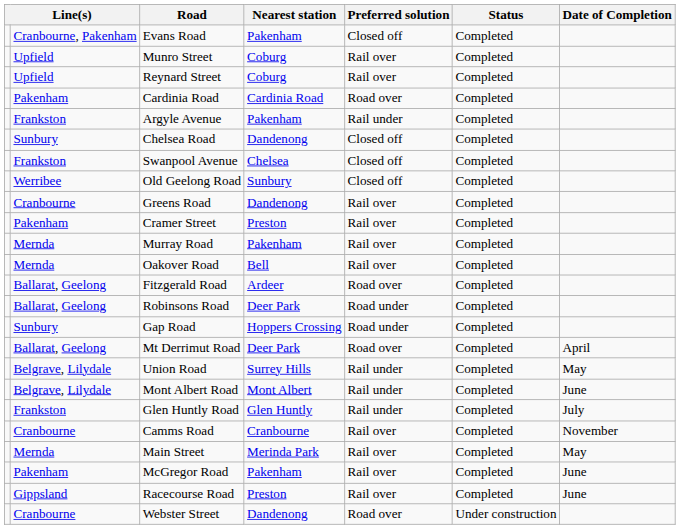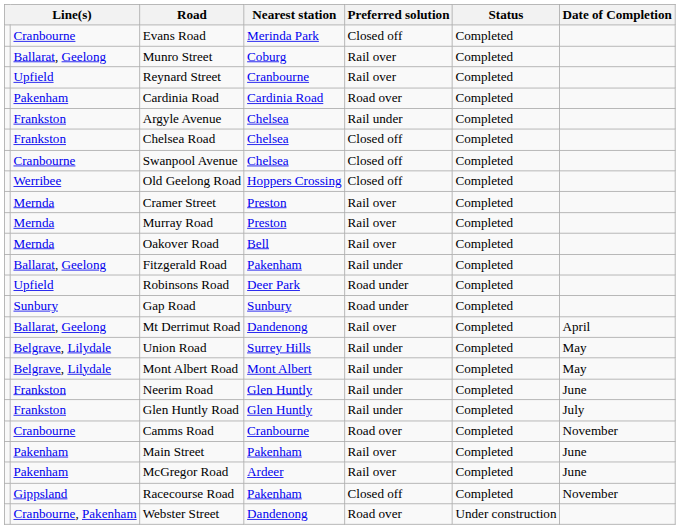(75, 35) Cranbourne, Pakenham -> (44, 35) Cranbourne
(274, 35) Pakenham -> (283, 35) Merinda Park
(34, 56) Upfield -> (60, 56) Ballarat, Geelong
(267, 77) Coburg -> (278, 77) Cranbourne
(274, 118) Pakenham -> (268, 118) Chelsea
(36, 139) Sunbury -> (40, 139) Frankston
(277, 139) Dandenong -> (268, 139) Chelsea
(40, 160) Frankston -> (44, 160) Cranbourne
(269, 181) Sunbury -> (294, 181) Hoppers Crossing
- row: (177, 202)
(41, 222) Pakenham -> (34, 202) Mernda
(274, 243) Pakenham -> (267, 222) Preston
(265, 285) Ardeer -> (274, 264) Pakenham
(375, 285) Road over -> (375, 264) Rail under
(60, 306) Ballarat, Geelong -> (34, 285) Upfield
(294, 327) Hoppers Crossing -> (269, 306) Sunbury
(274, 347) Deer Park -> (277, 327) Dandenong
(375, 347) Road over -> (372, 327) Rail over
(575, 389) June -> (575, 368) May
+ row: (178, 389)
(372, 431) Rail over -> (375, 431) Road over
(34, 451) Mernda -> (41, 451) Pakenham
(283, 451) Merinda Park -> (274, 451) Pakenham
(575, 451) May -> (575, 451) June
(274, 472) Pakenham -> (265, 472) Ardeer
(267, 493) Preston -> (274, 493) Pakenham
(372, 493) Rail over -> (375, 493) Closed off
(575, 493) June -> (590, 493) November
(44, 514) Cranbourne -> (75, 514) Cranbourne, Pakenham
